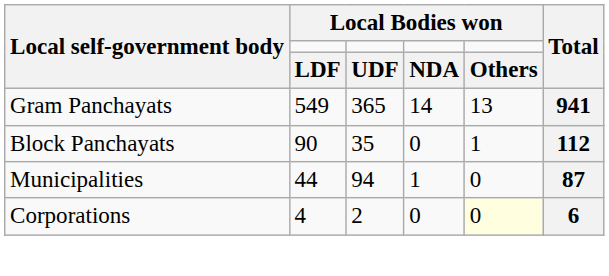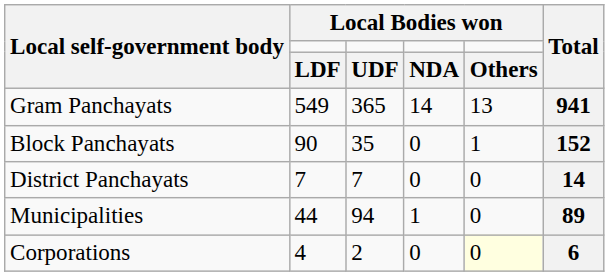(573, 143) 112 -> (573, 143) 152
+ row: (99, 179)
(573, 179) 87 -> (573, 216) 89
